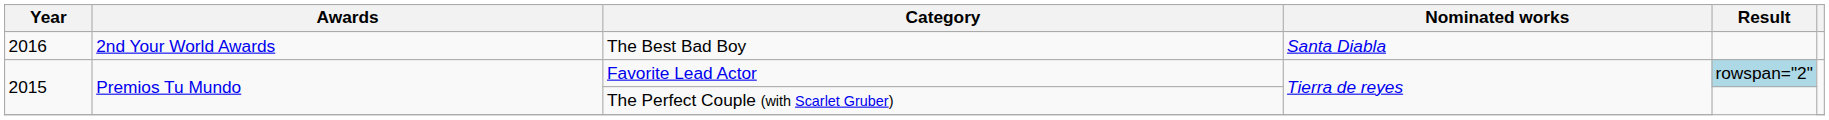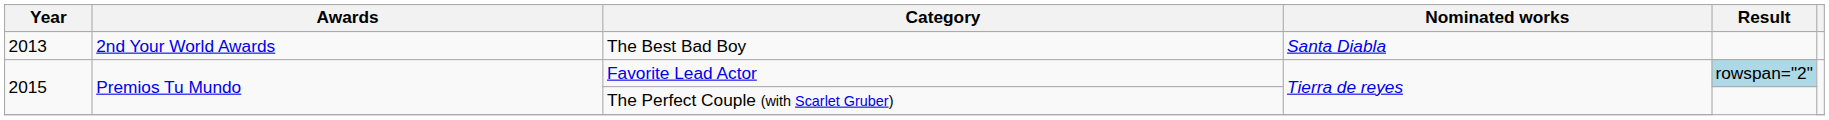(28, 45) 2016 -> (28, 45) 2013
